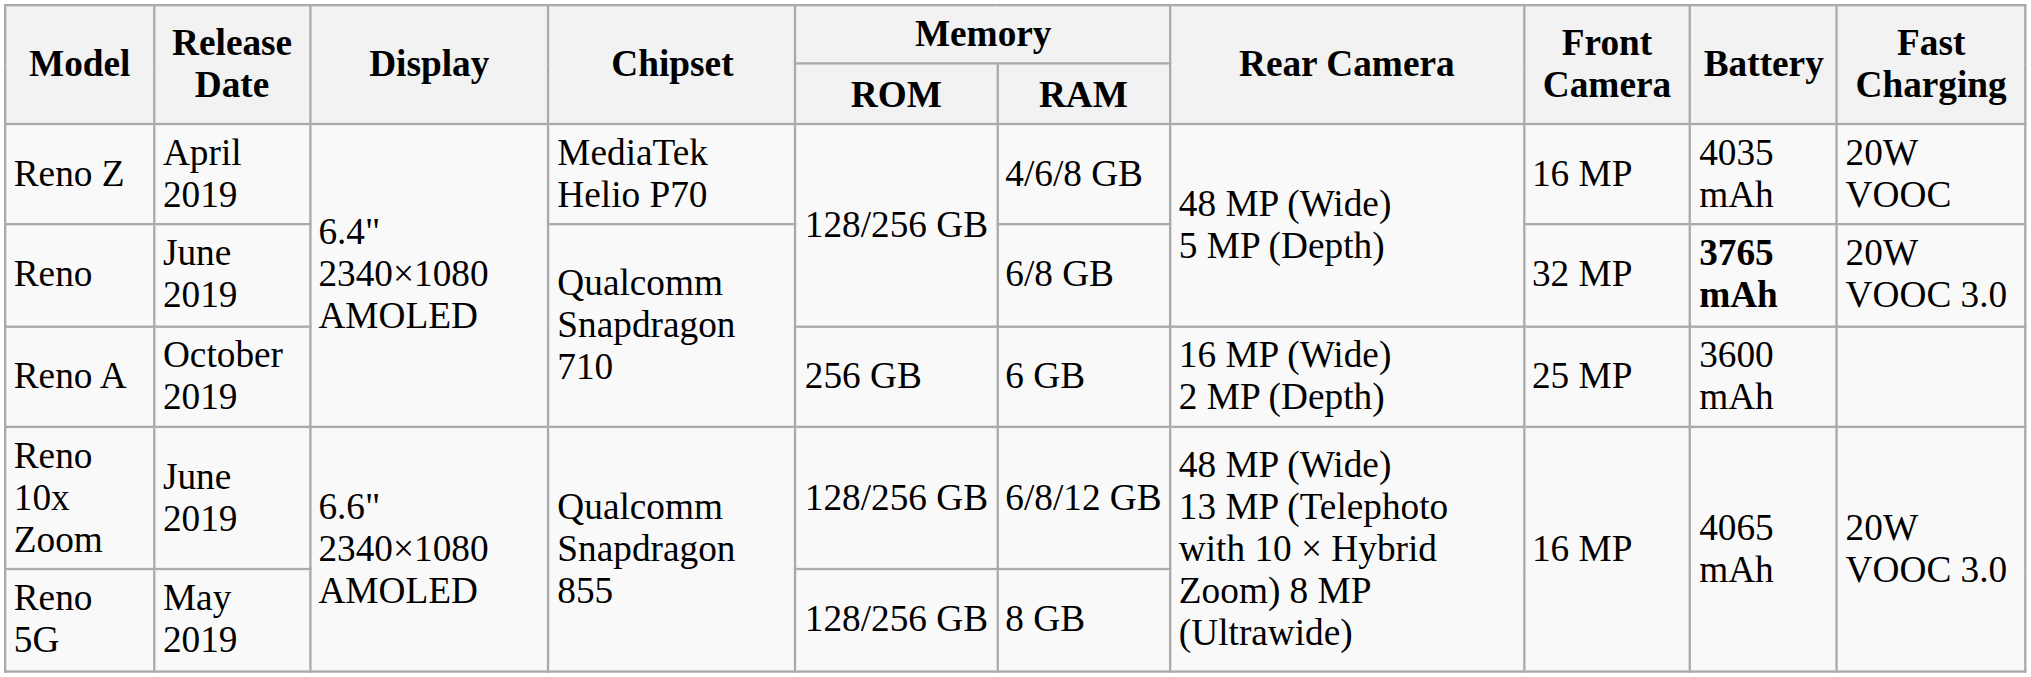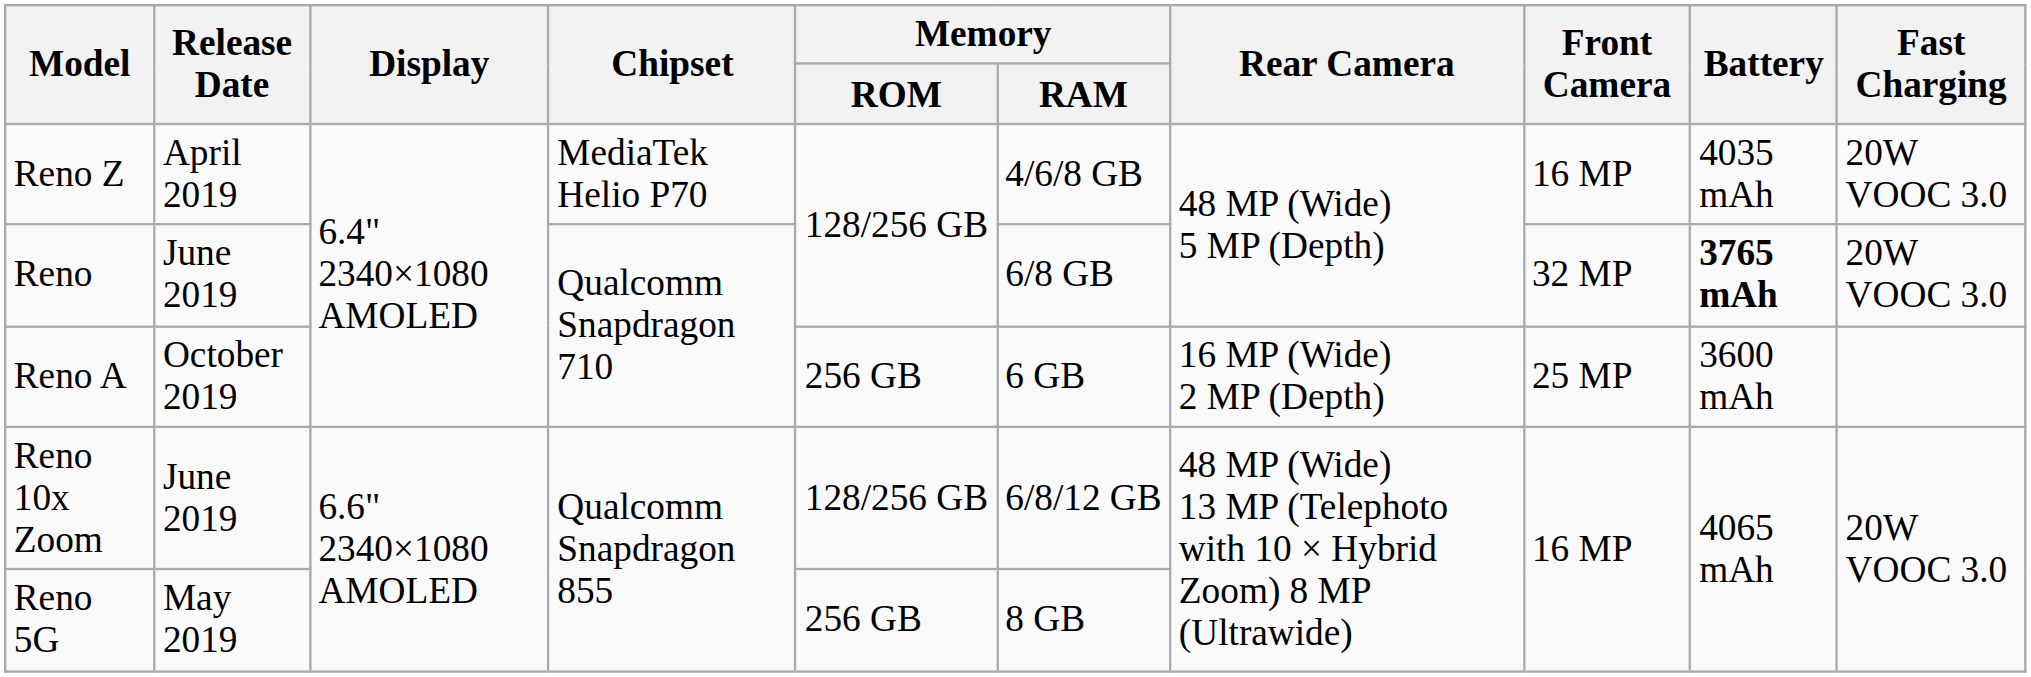(1898, 173) 20W VOOC -> (1926, 173) 20W VOOC 3.0
(896, 619) 128/256 GB -> (863, 619) 256 GB
